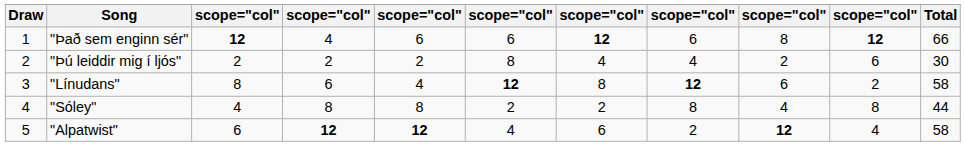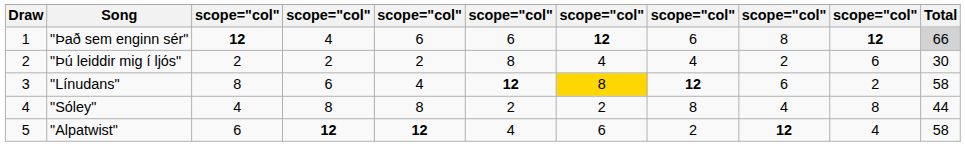(941, 38) no background -> (941, 38) lightgrey background
(602, 84) no background -> (602, 84) gold background
